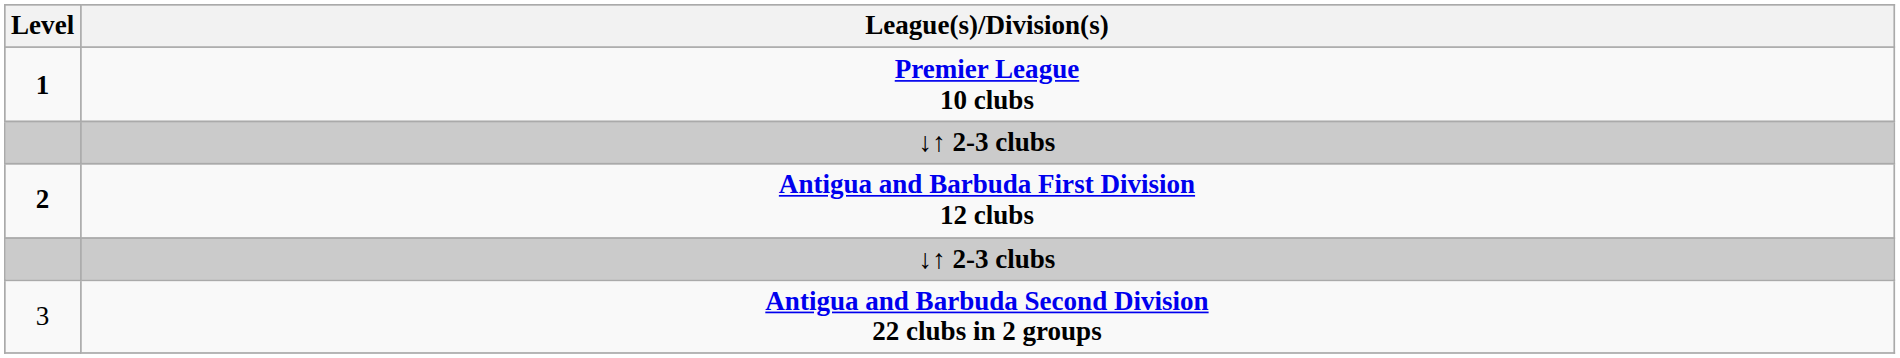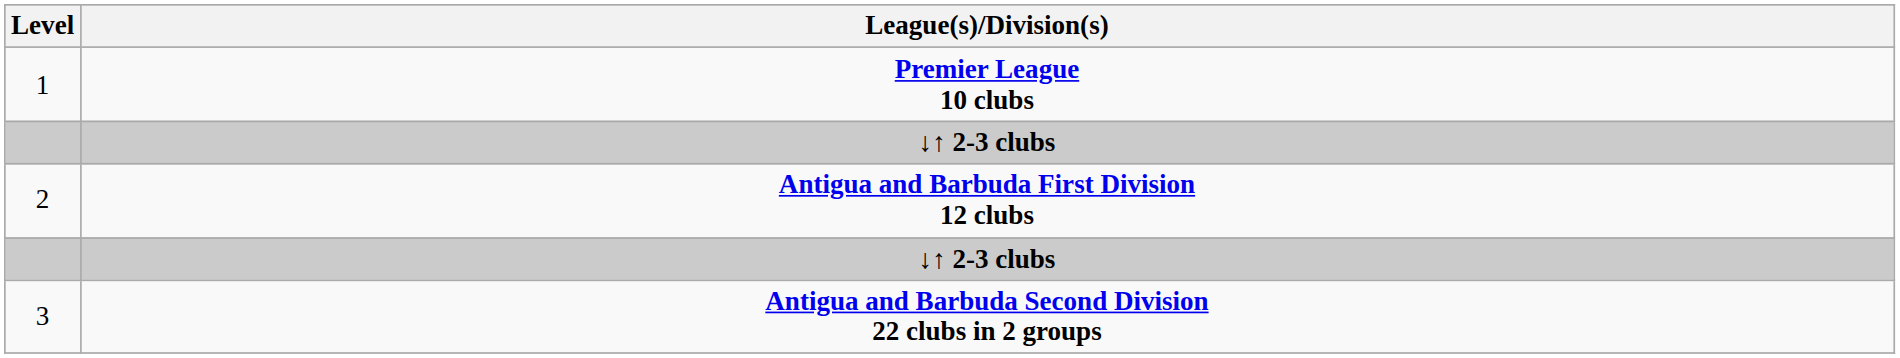(43, 84) bold -> (43, 84) normal
(43, 200) bold -> (43, 200) normal
